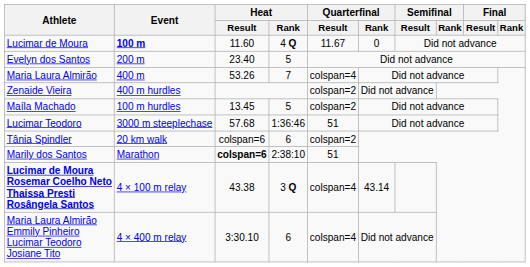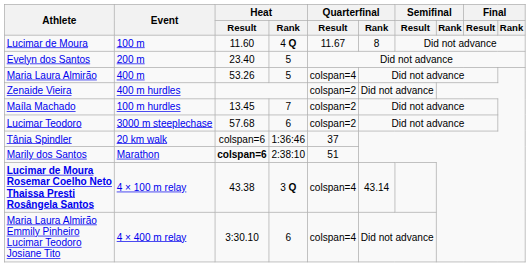(131, 44) bold -> (131, 44) normal
(377, 44) 0 -> (377, 44) 8
(288, 76) 7 -> (288, 76) 5
(288, 107) 5 -> (288, 107) 7
(288, 123) 1:36:46 -> (288, 123) 6
(333, 123) 51 -> (333, 123) colspan=2
(288, 139) 6 -> (288, 139) 1:36:46
(333, 139) colspan=2 -> (333, 139) 37
